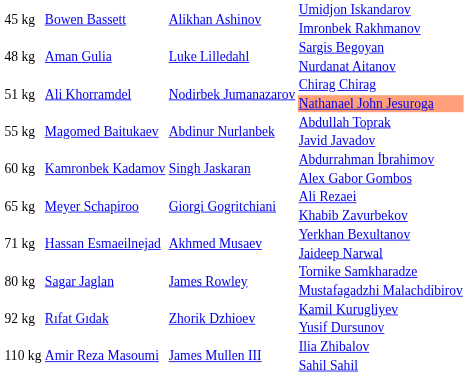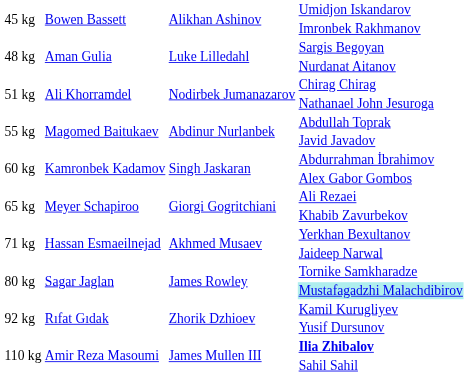(366, 103) lightsalmon background -> (366, 103) no background
(381, 290) no background -> (381, 290) paleturquoise background
(334, 346) normal -> (336, 346) bold
